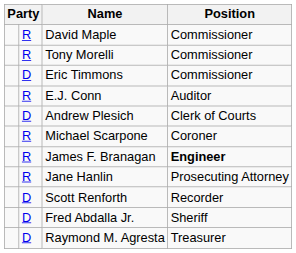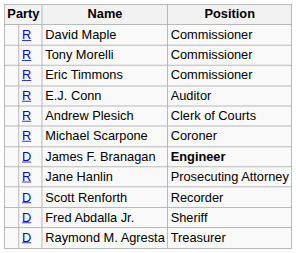(27, 75) D -> (27, 75) R
(27, 116) D -> (27, 116) R
(27, 156) R -> (27, 156) D
